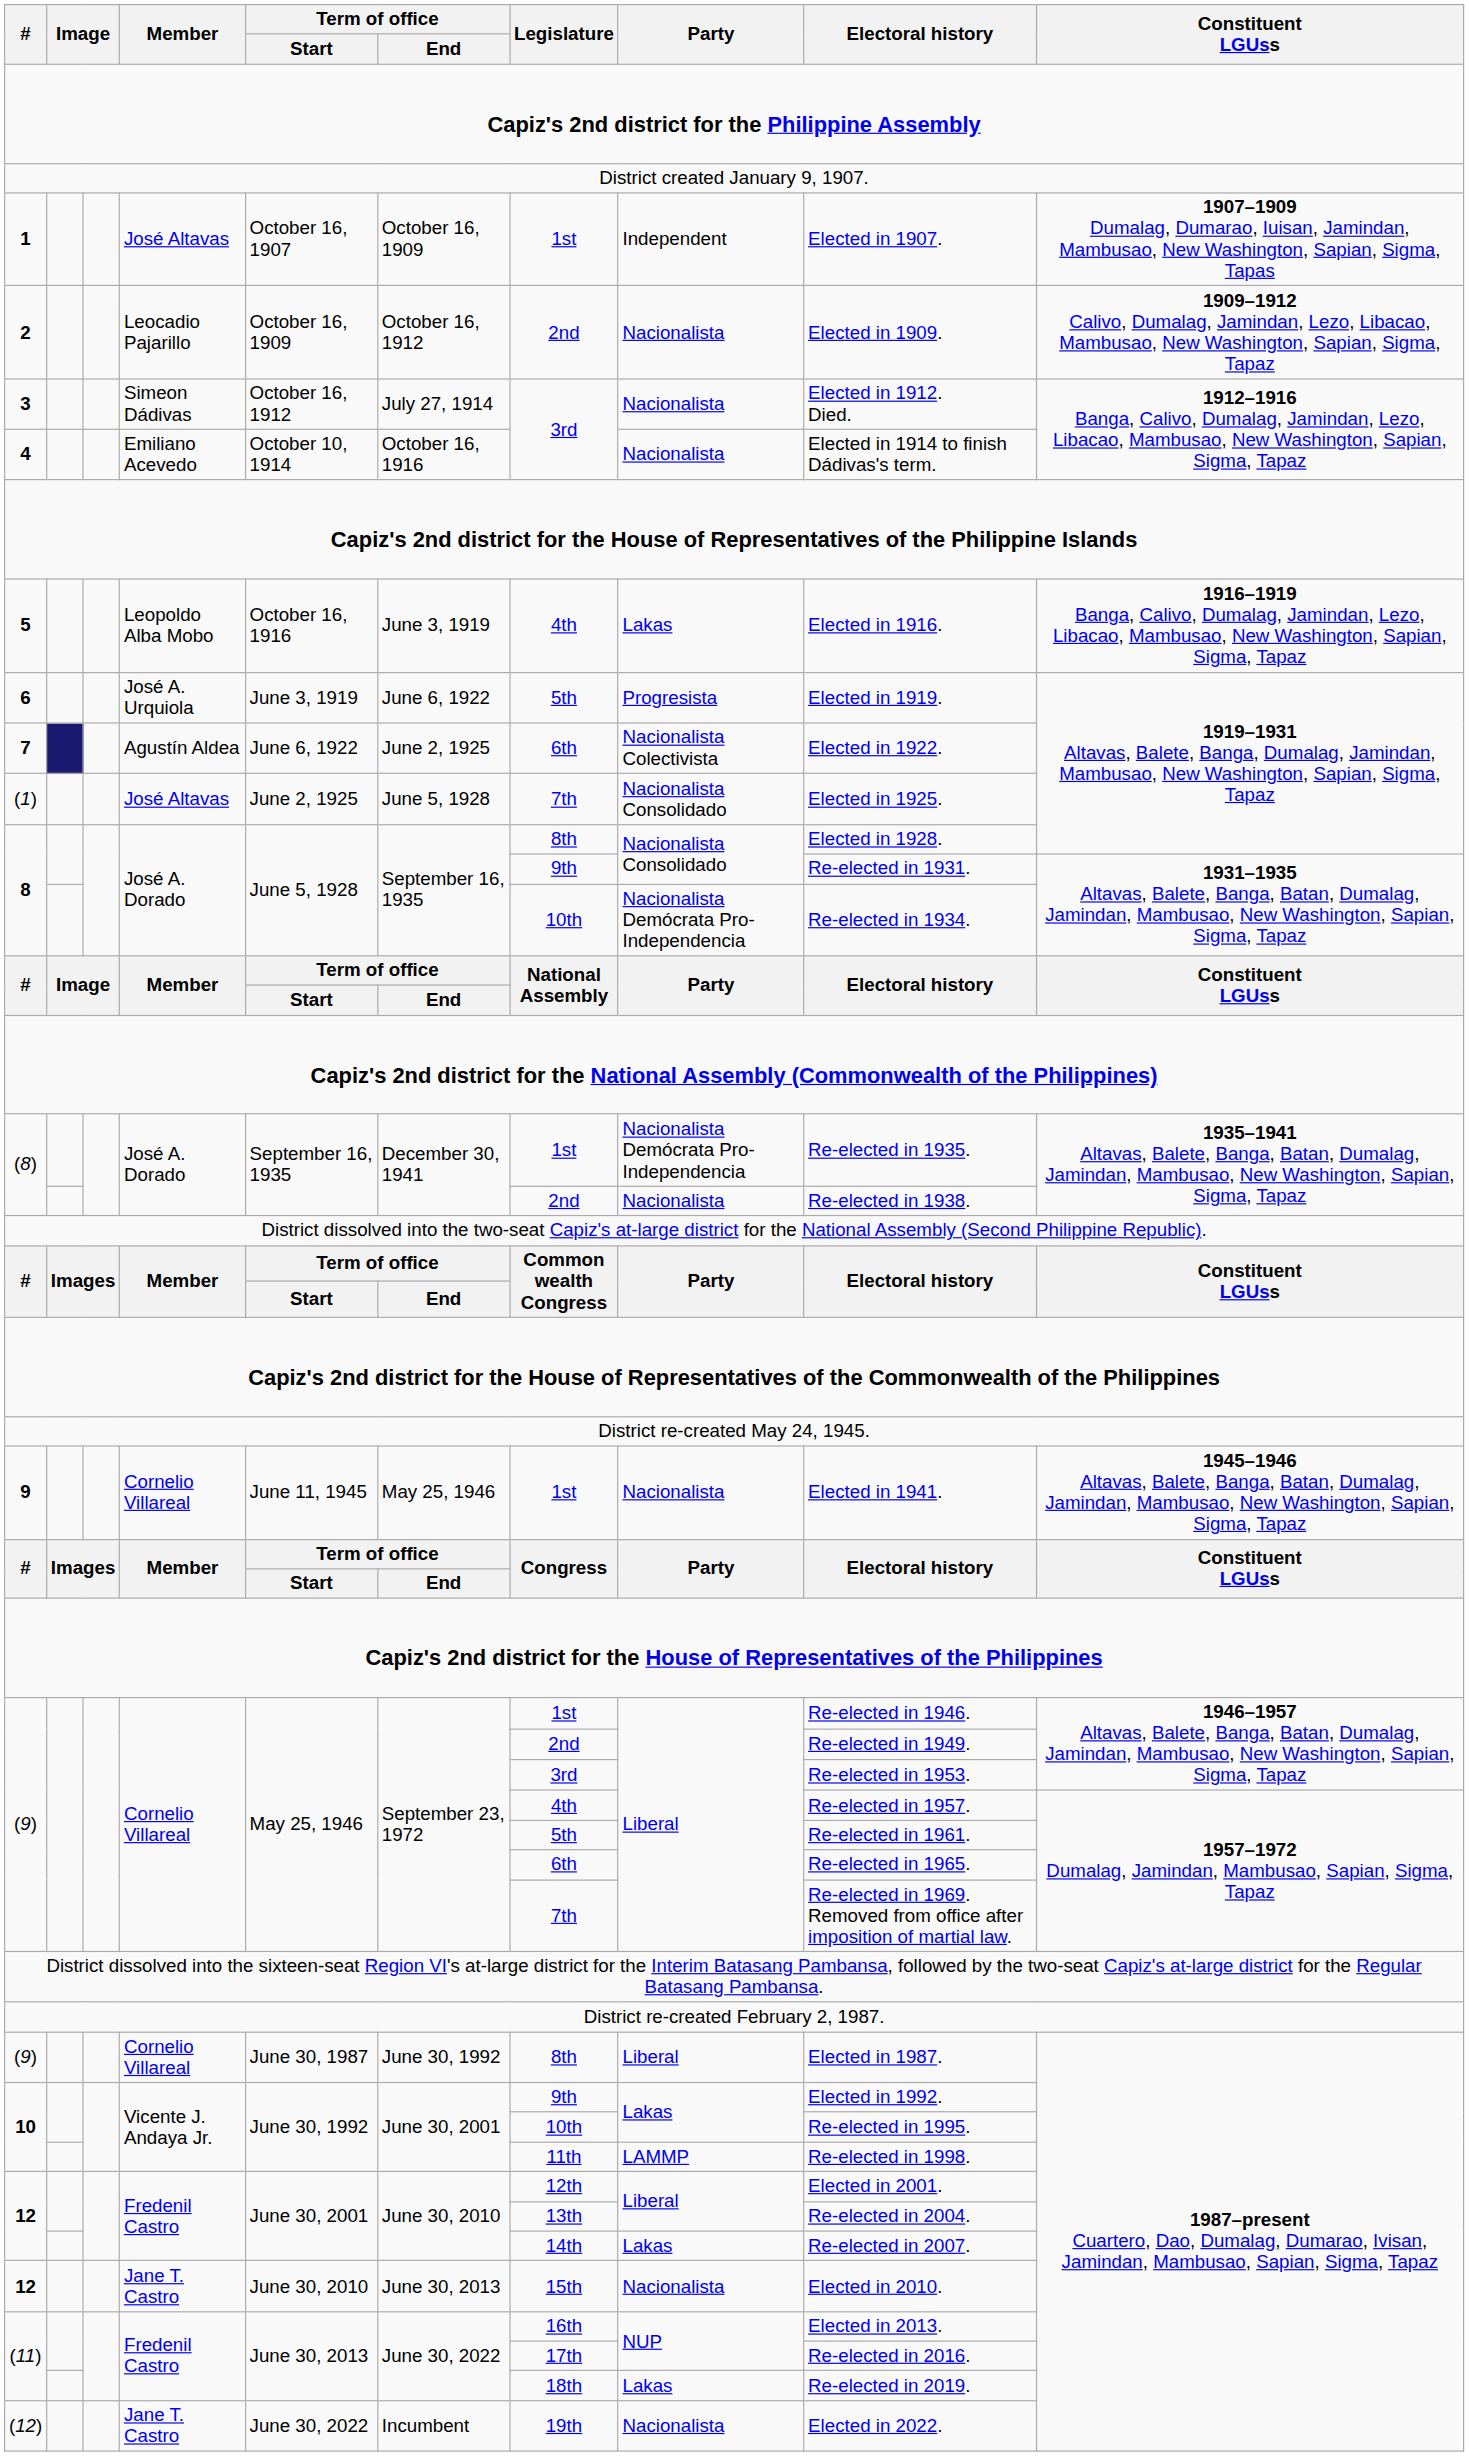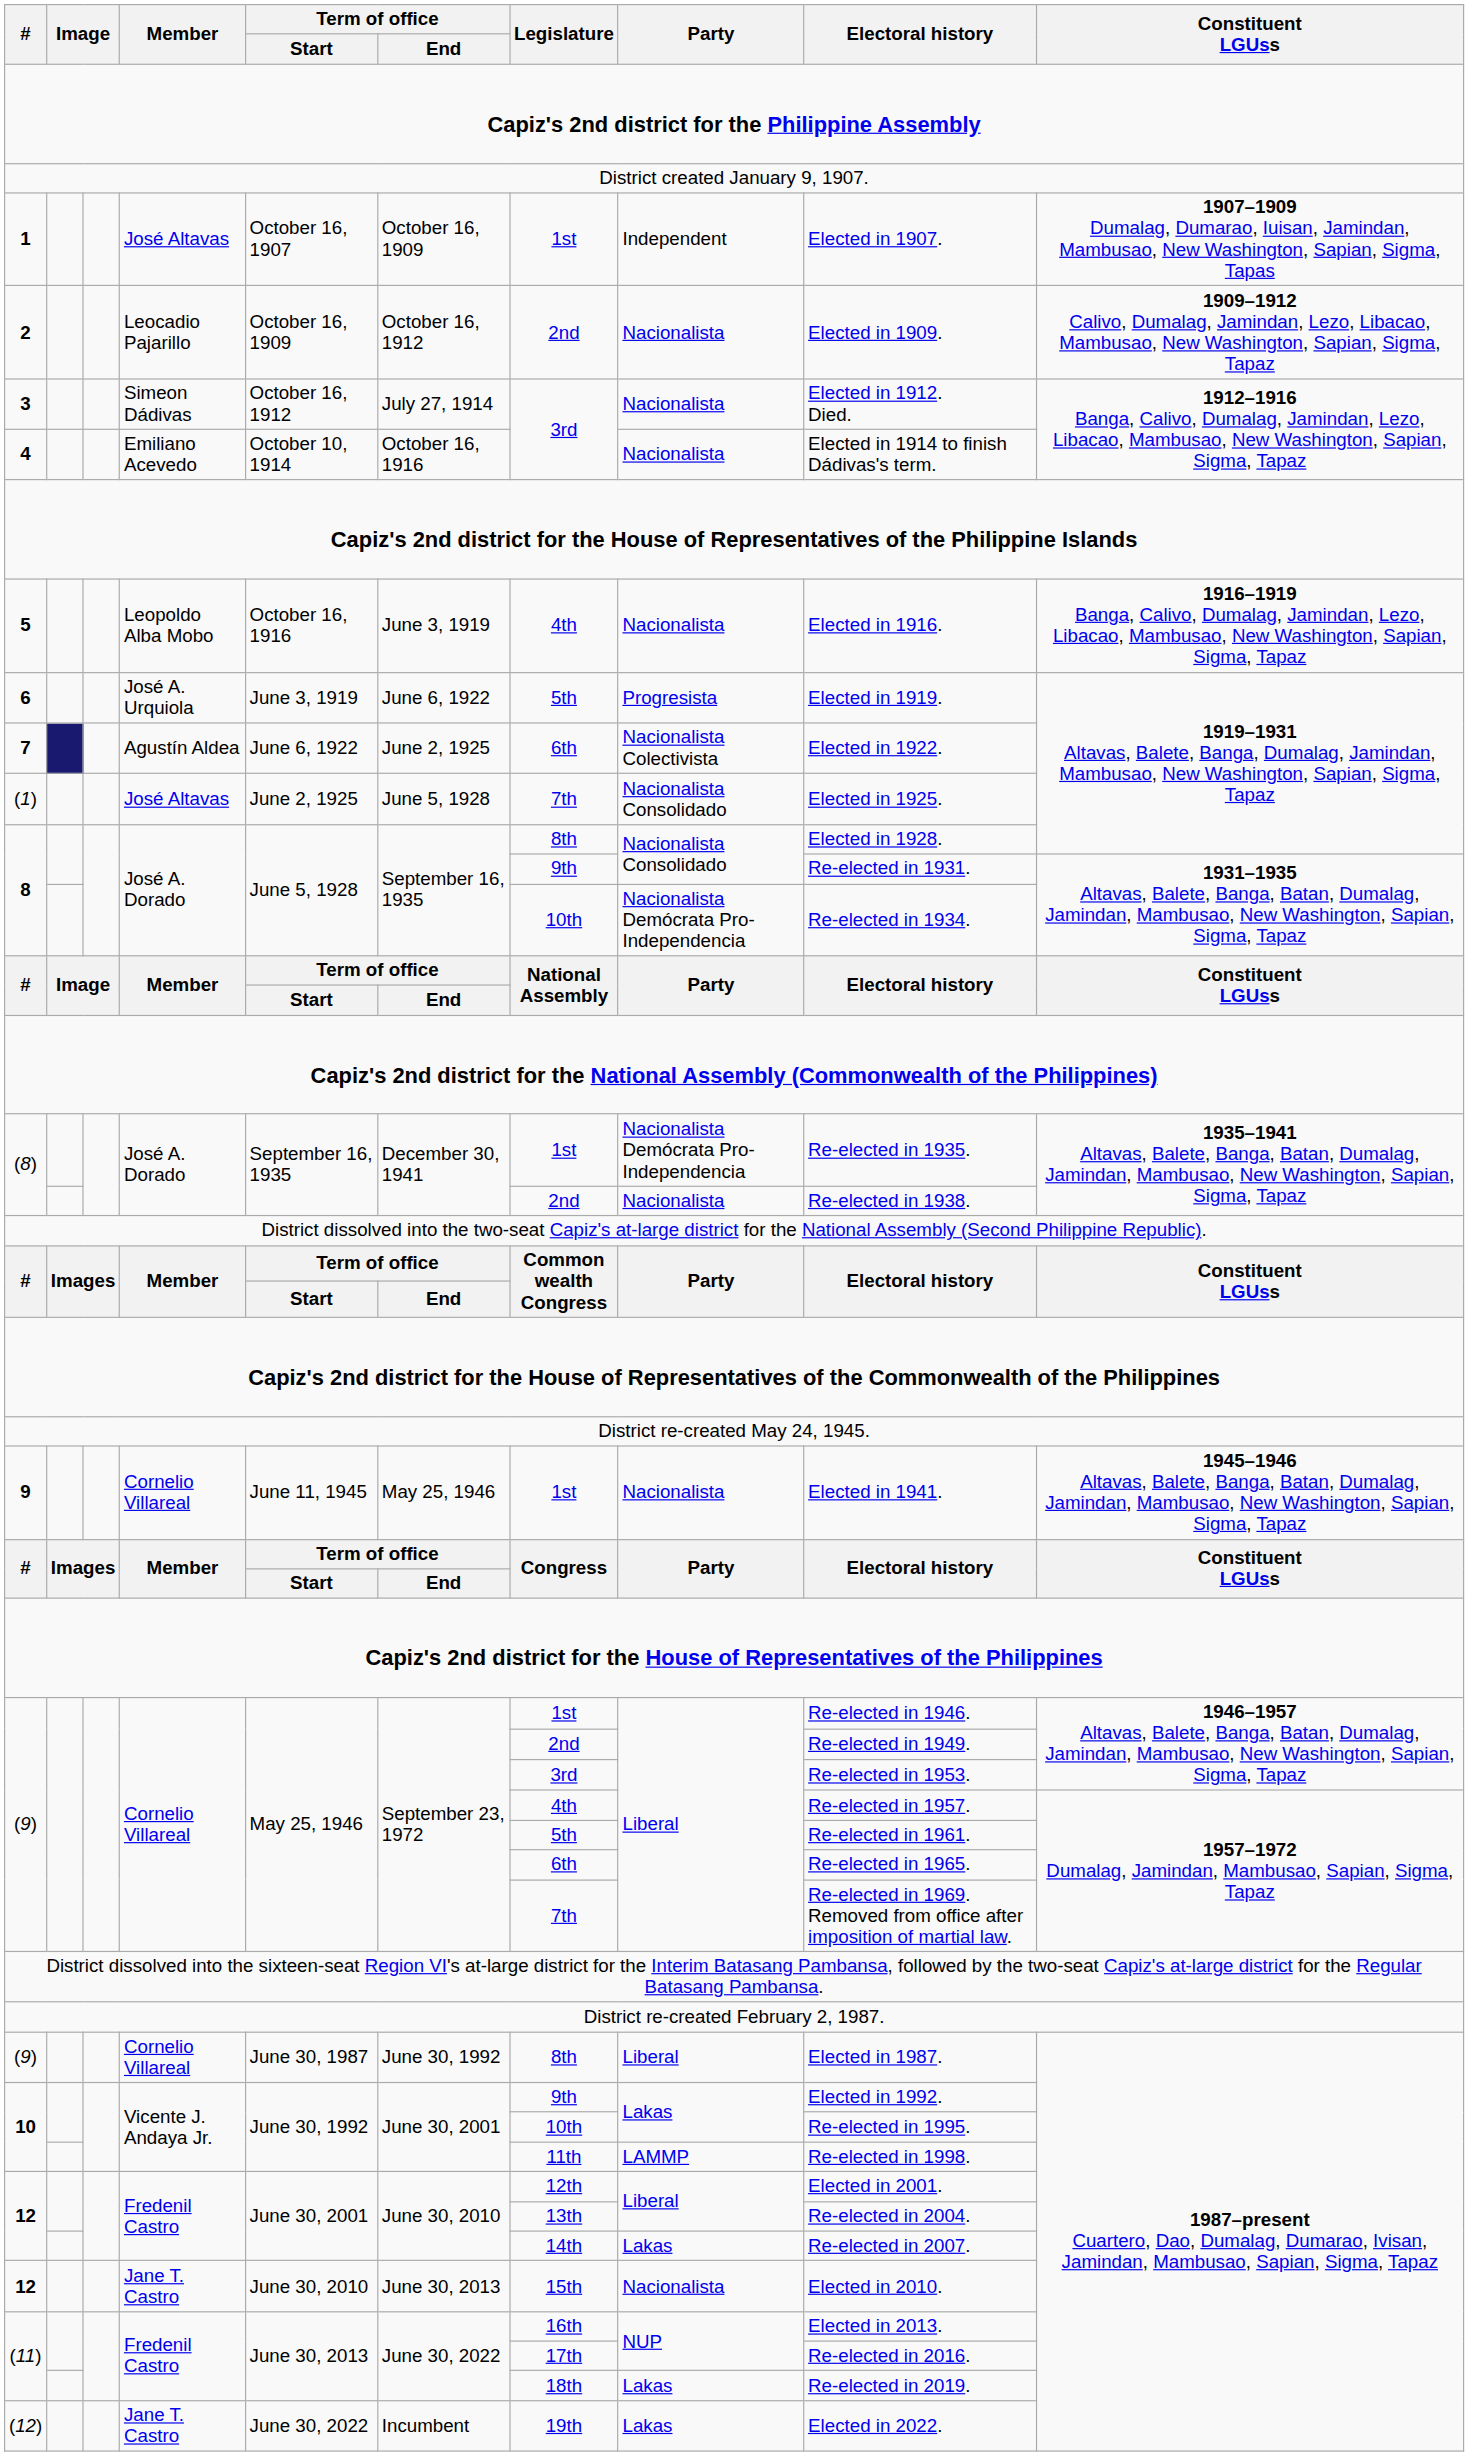(647, 625) Lakas -> (673, 625) Nacionalista
(673, 2425) Nacionalista -> (647, 2425) Lakas
